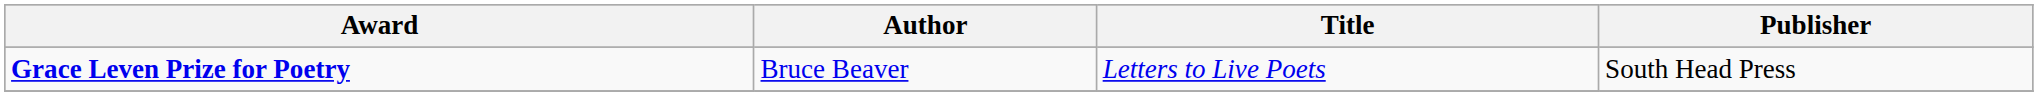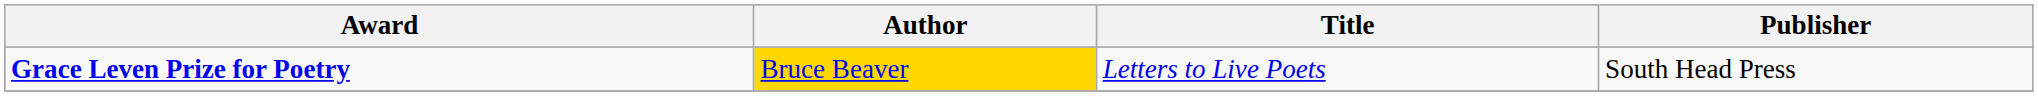(834, 68) no background -> (834, 68) gold background
